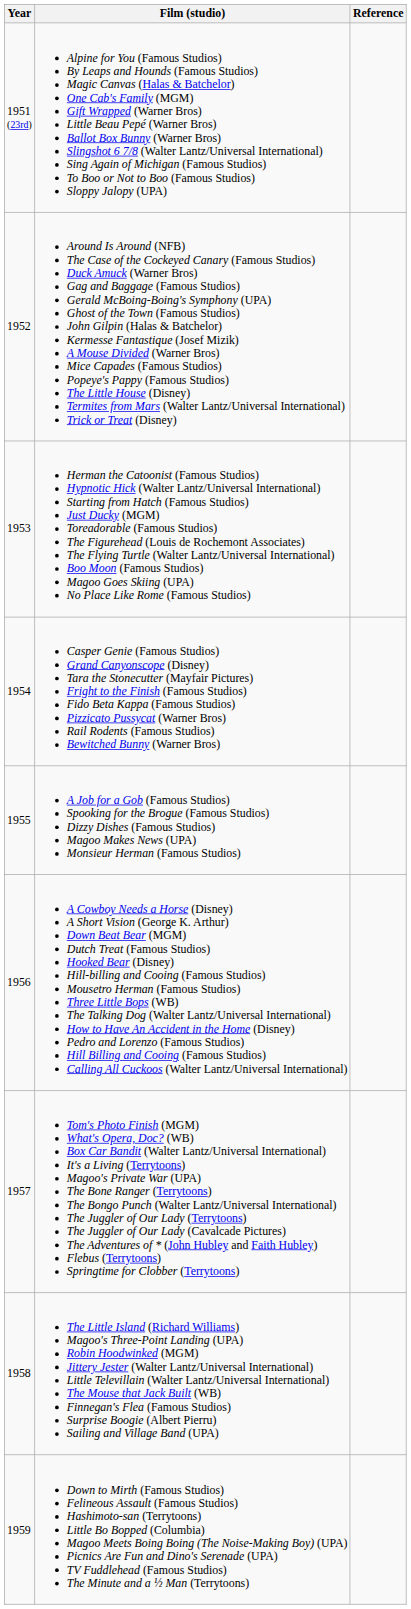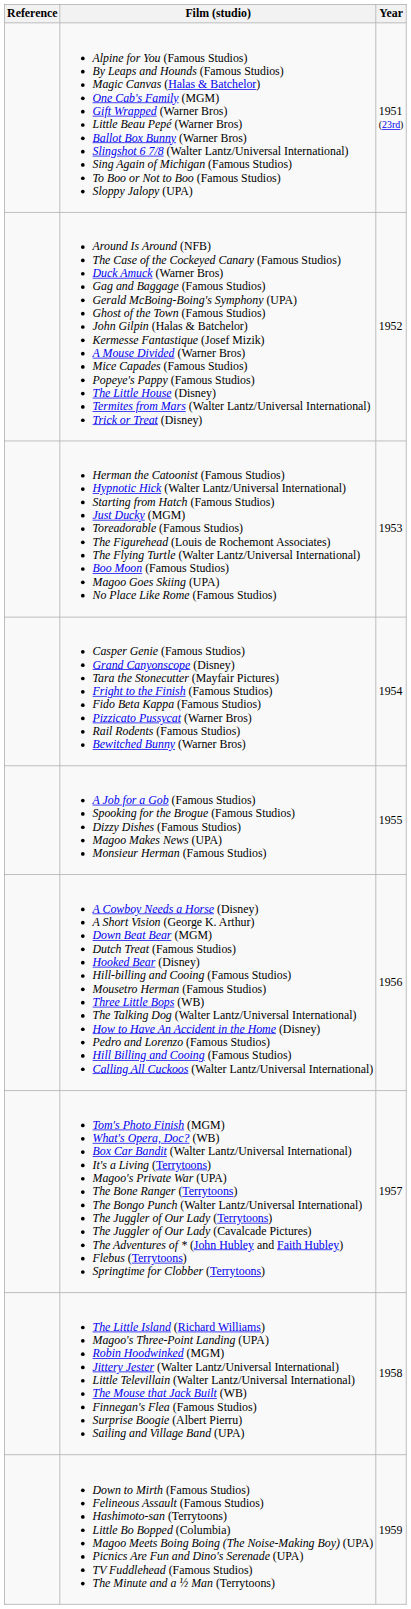columns swapped: (19, 13) <-> (378, 13)
